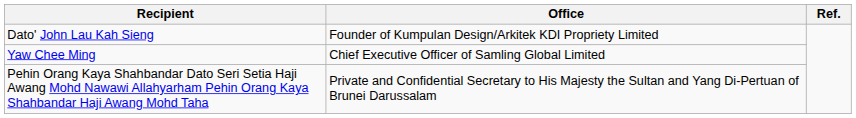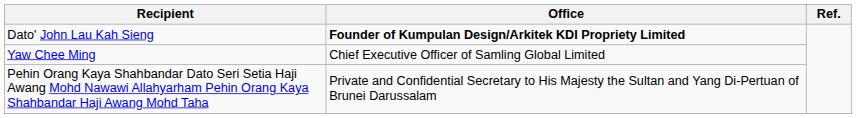(494, 34) normal -> (507, 34) bold
